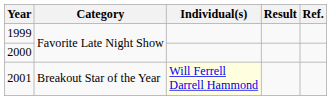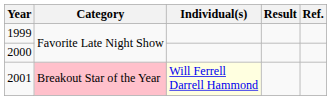(99, 78) no background -> (99, 78) pink background
